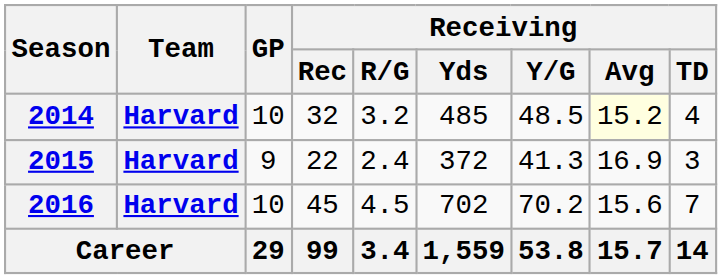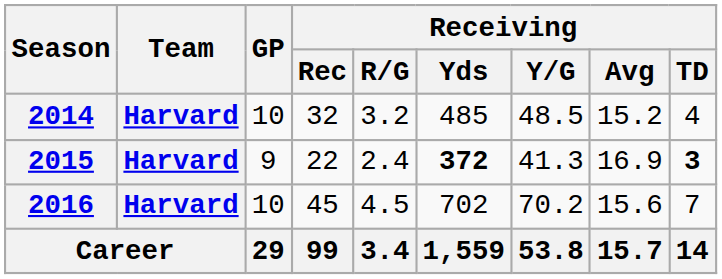(630, 117) lightyellow background -> (630, 117) no background
(464, 162) normal -> (464, 162) bold
(692, 162) normal -> (692, 162) bold
